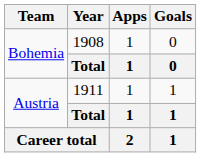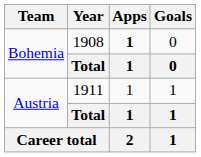(130, 41) normal -> (130, 41) bold
